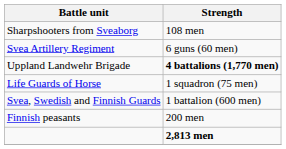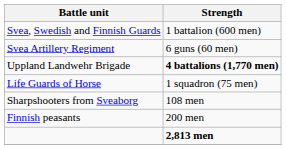(72, 30) Sharpshooters from Sveaborg -> (84, 30) Svea, Swedish and Finnish Guards
(185, 30) 108 men -> (213, 30) 1 battalion (600 men)
(84, 100) Svea, Swedish and Finnish Guards -> (72, 100) Sharpshooters from Sveaborg
(213, 100) 1 battalion (600 men) -> (185, 100) 108 men
